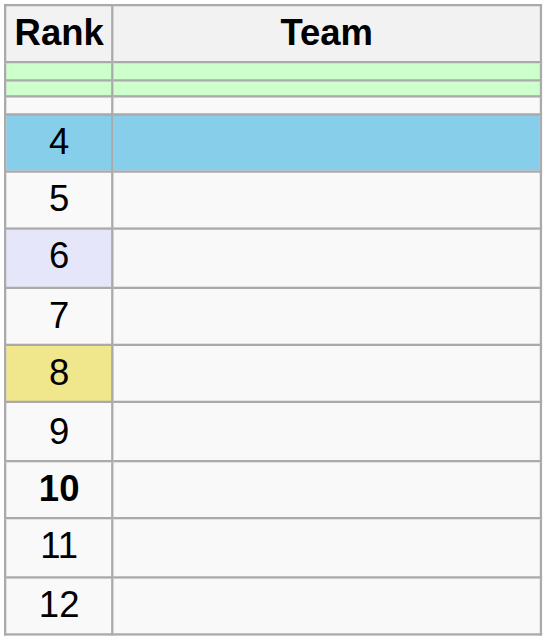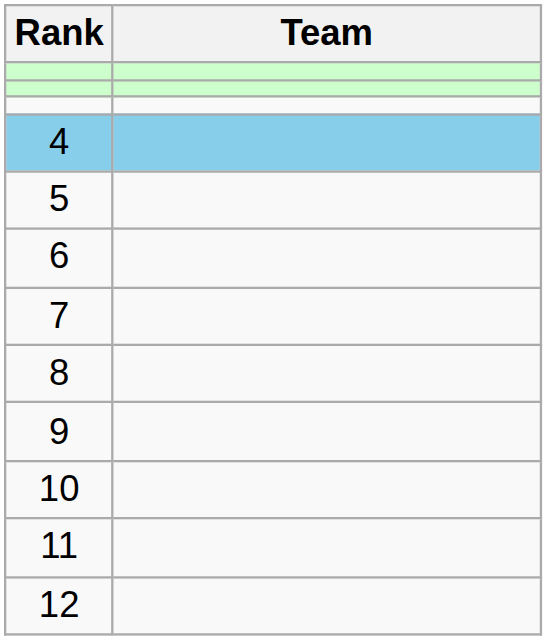(59, 257) lavender background -> (59, 257) no background
(59, 373) khaki background -> (59, 373) no background
(59, 488) bold -> (59, 488) normal
